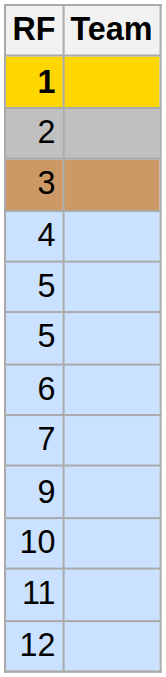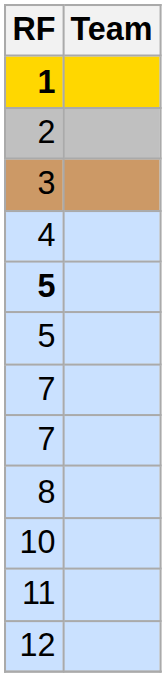(47, 286) normal -> (47, 286) bold
(47, 388) 6 -> (47, 388) 7
(47, 491) 9 -> (47, 491) 8
